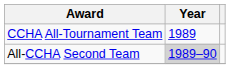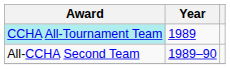(85, 34) no background -> (85, 34) paleturquoise background
(192, 53) lightgrey background -> (192, 53) no background
